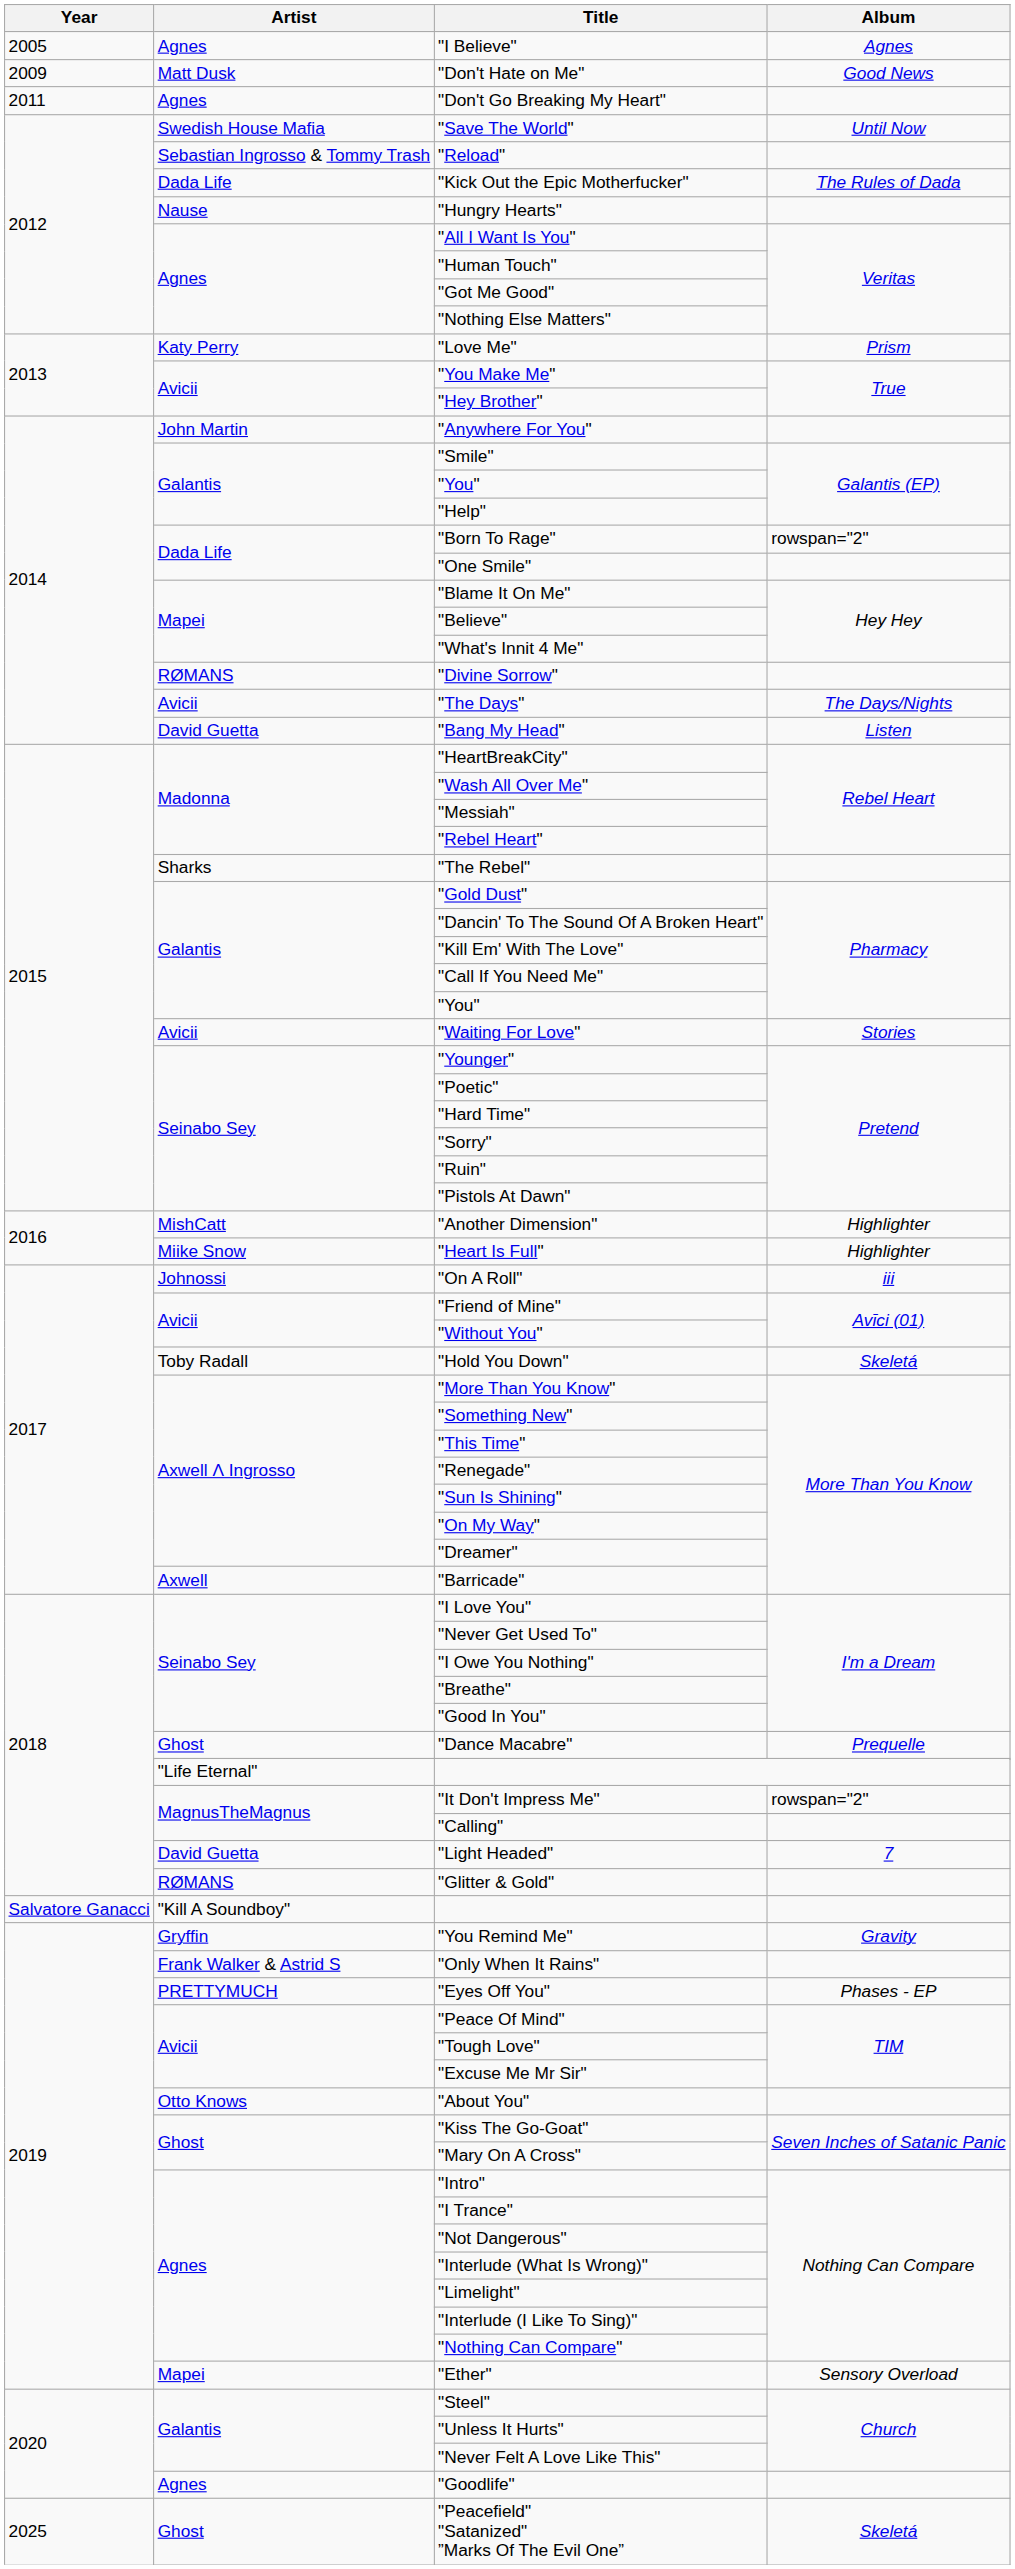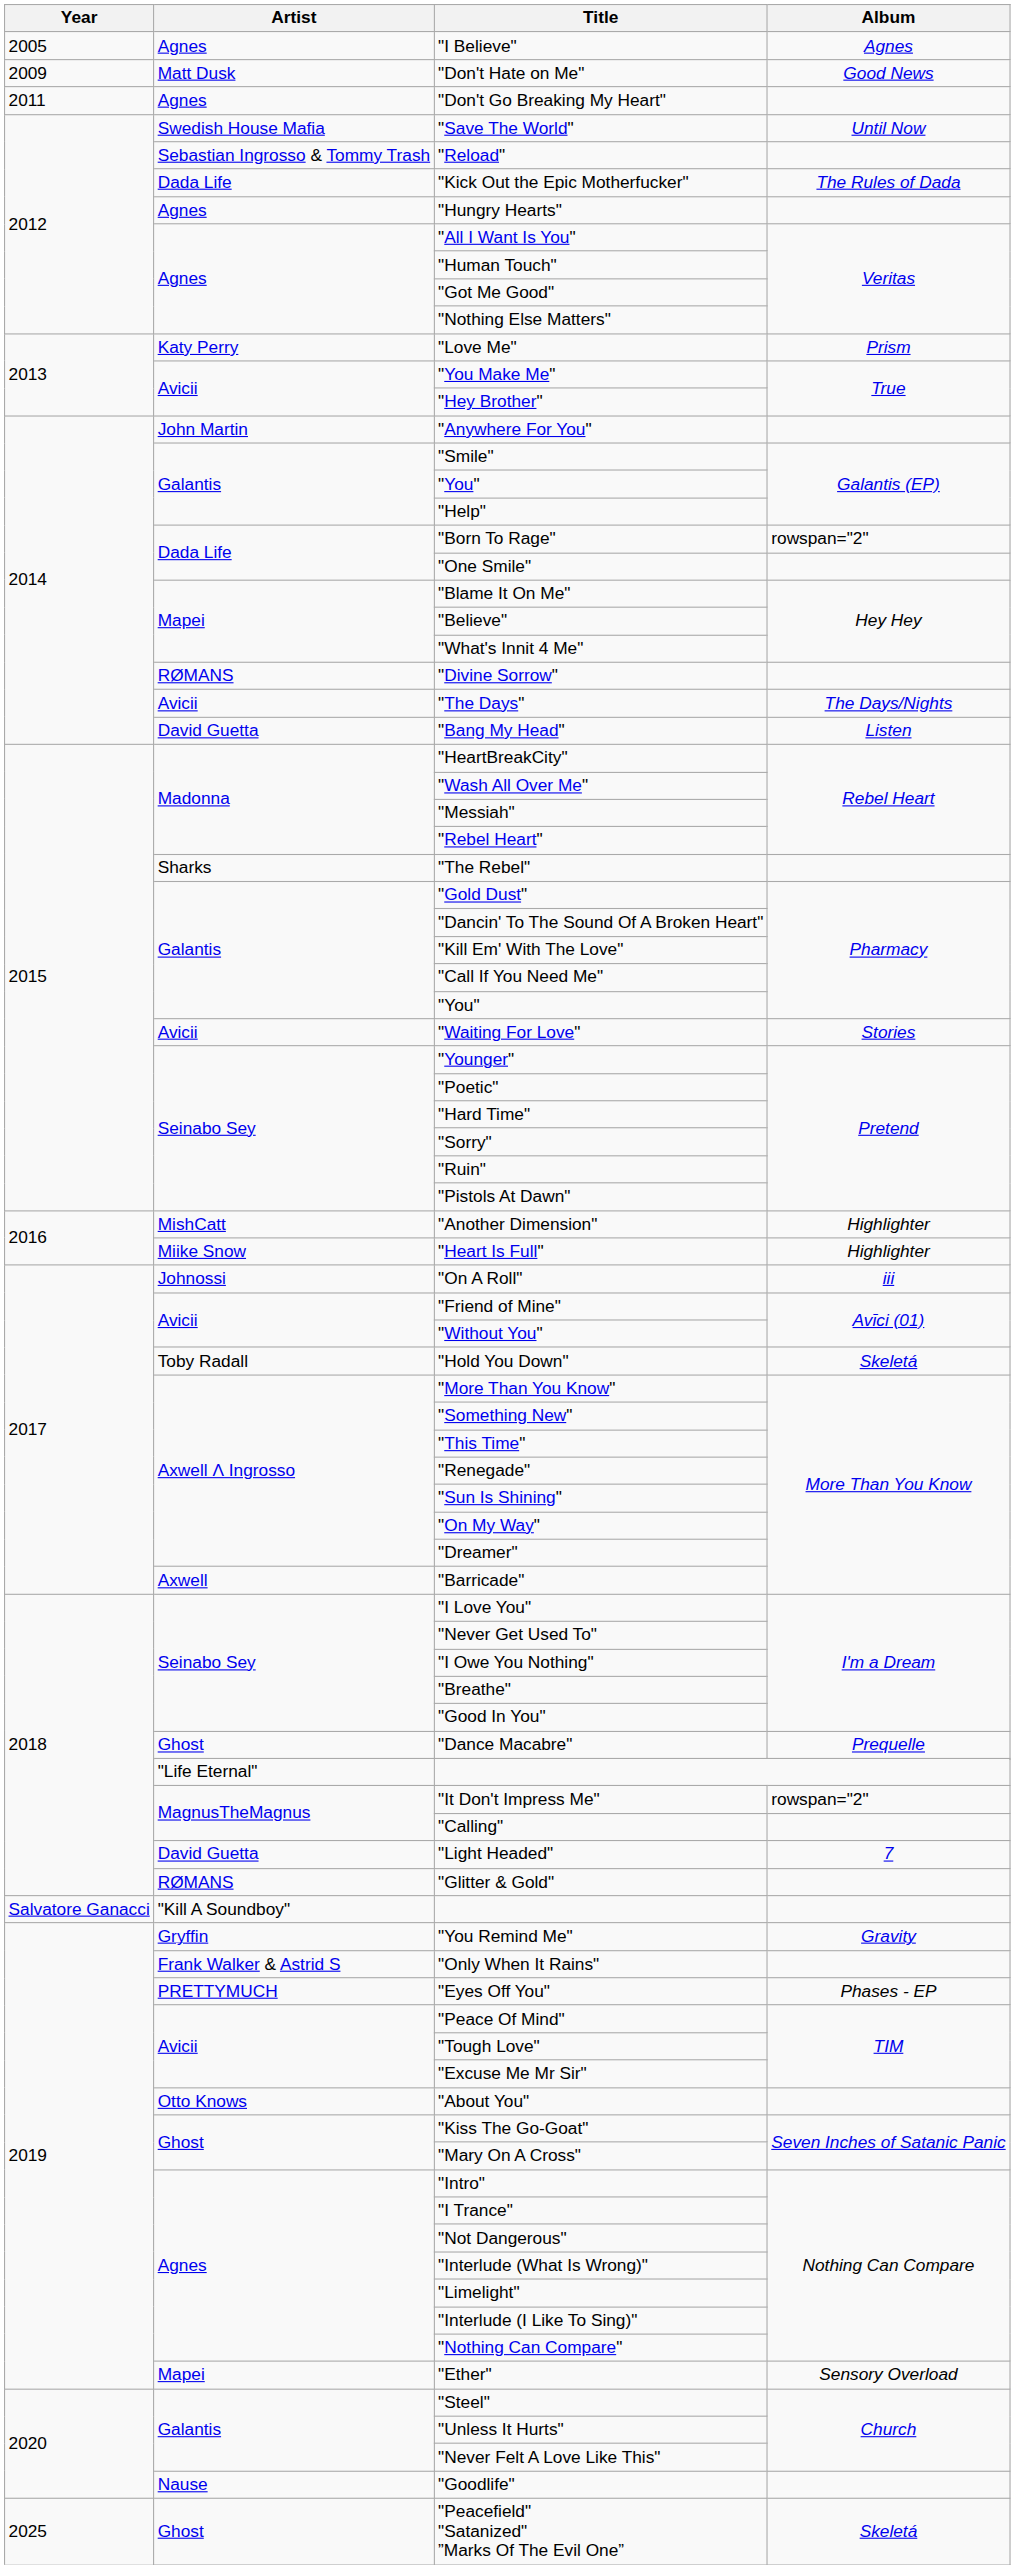(183, 210) Nause -> (182, 210) Agnes
(182, 2484) Agnes -> (183, 2484) Nause
